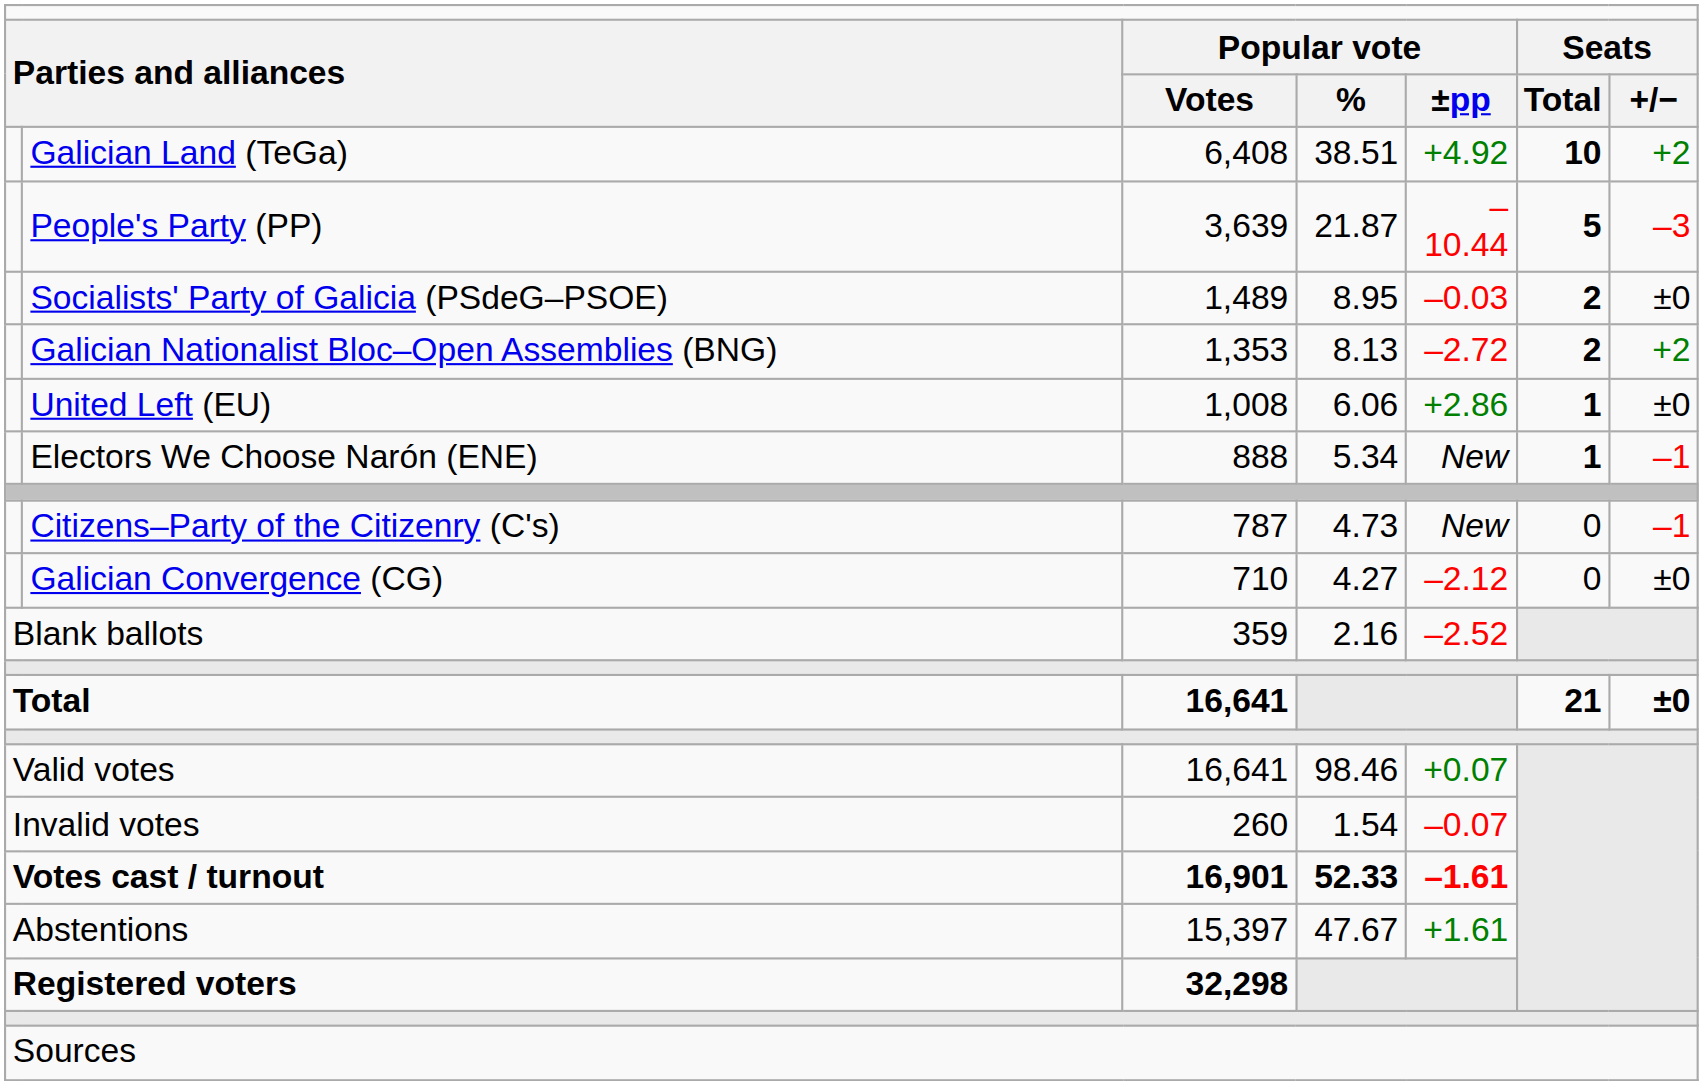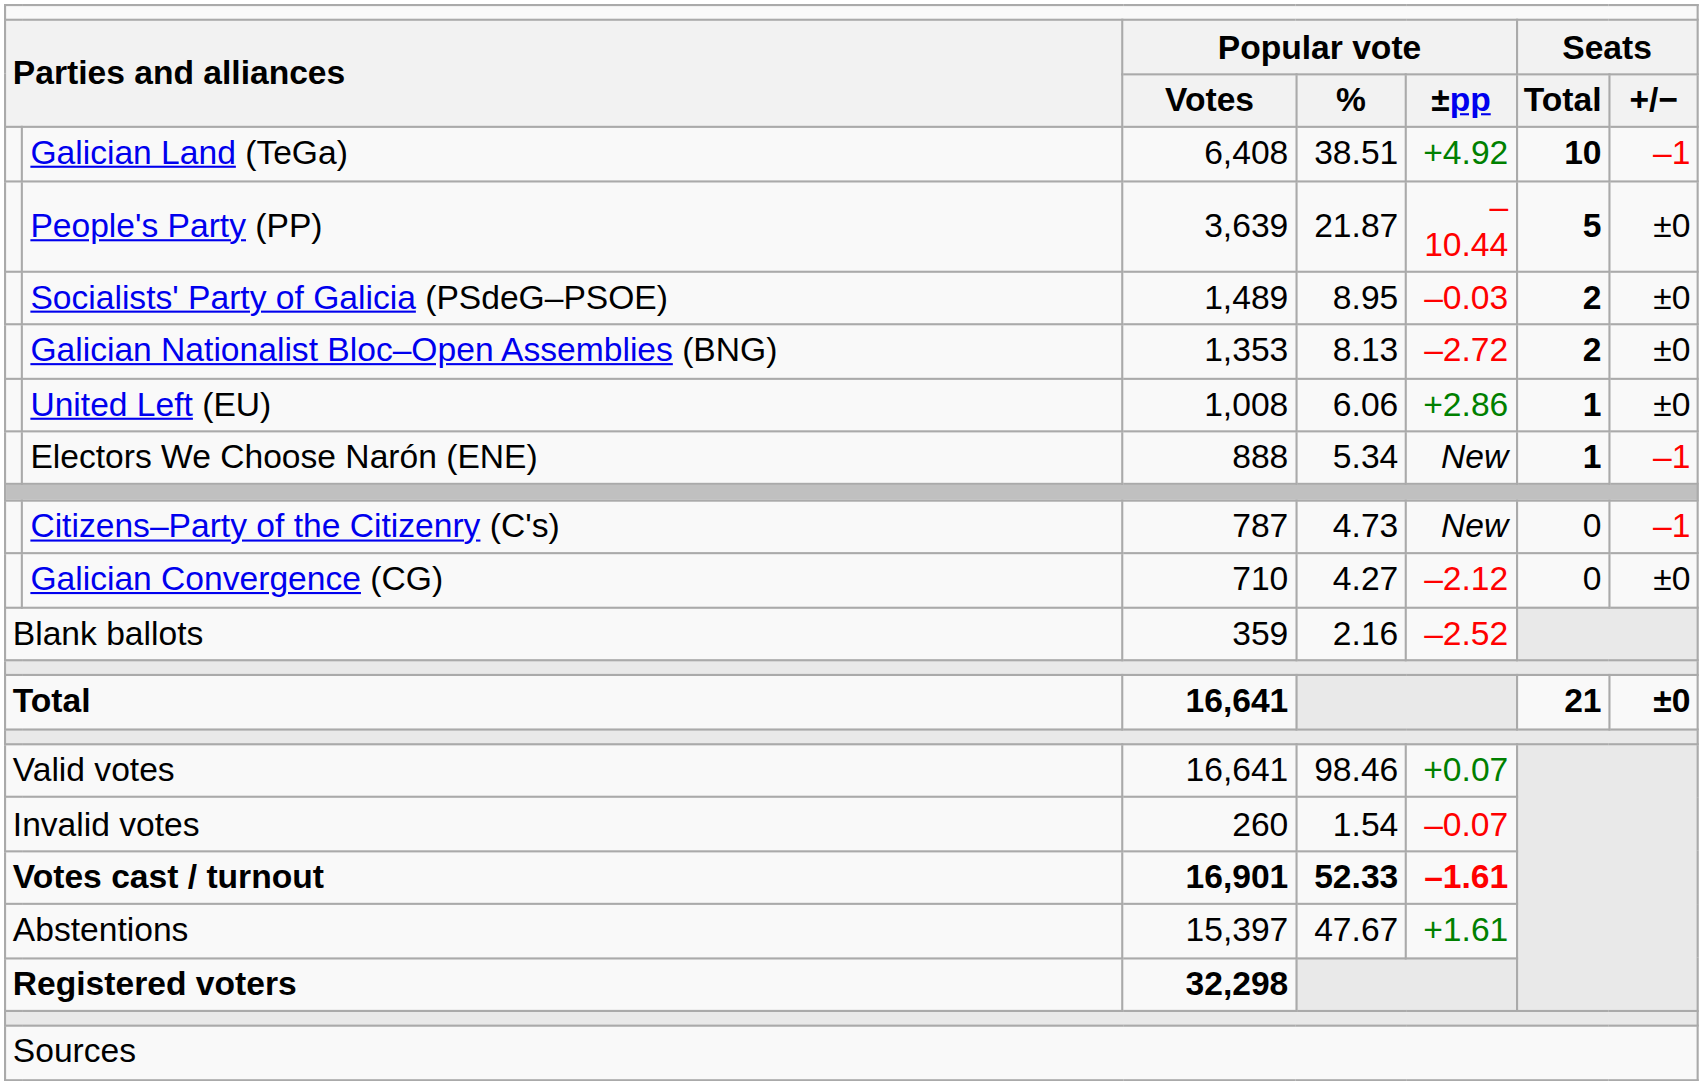(1671, 153) +2 -> (1672, 153) –1
(1672, 225) –3 -> (1672, 225) ±0
(1671, 350) +2 -> (1672, 350) ±0
